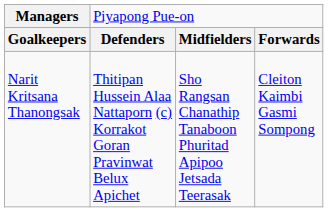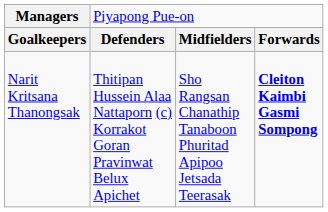(287, 104) normal -> (288, 104) bold
